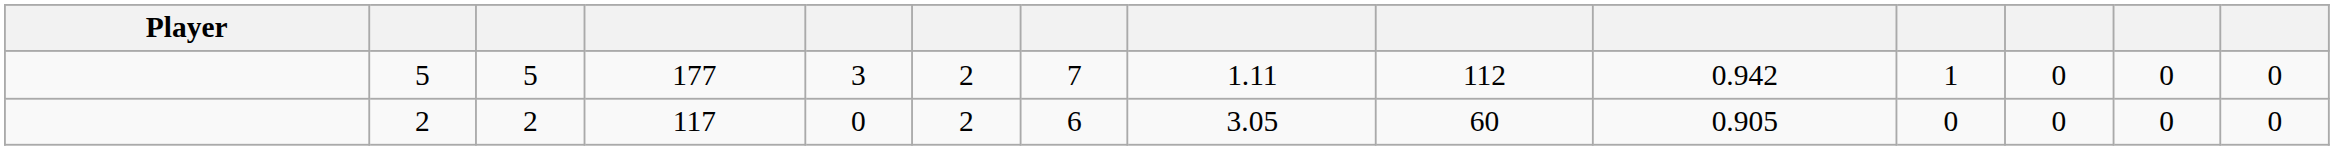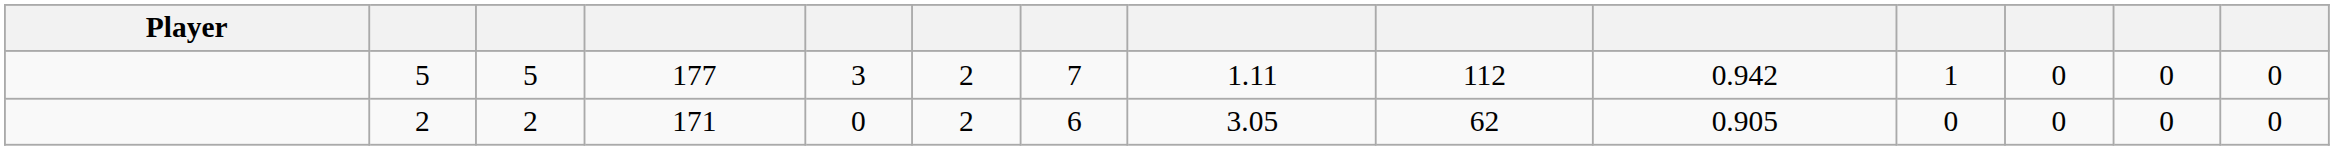(694, 121) 117 -> (694, 121) 171
(1485, 121) 60 -> (1485, 121) 62
